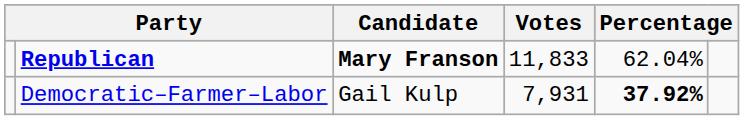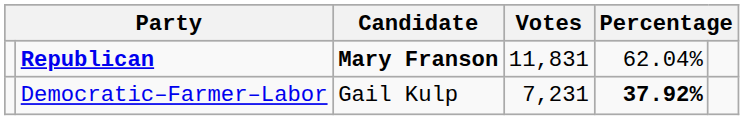(549, 59) 11,833 -> (549, 59) 11,831
(556, 95) 7,931 -> (556, 95) 7,231
